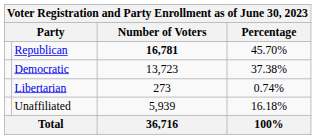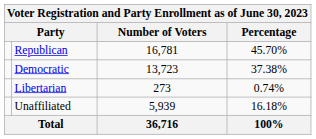(162, 50) bold -> (162, 50) normal
